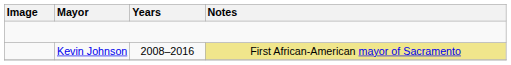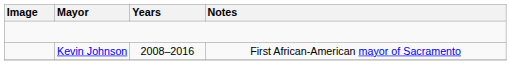(356, 51) khaki background -> (356, 51) no background
